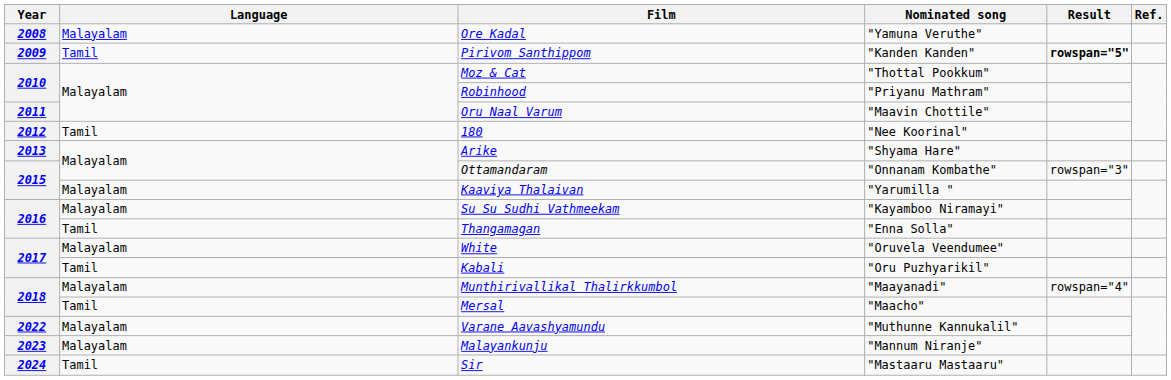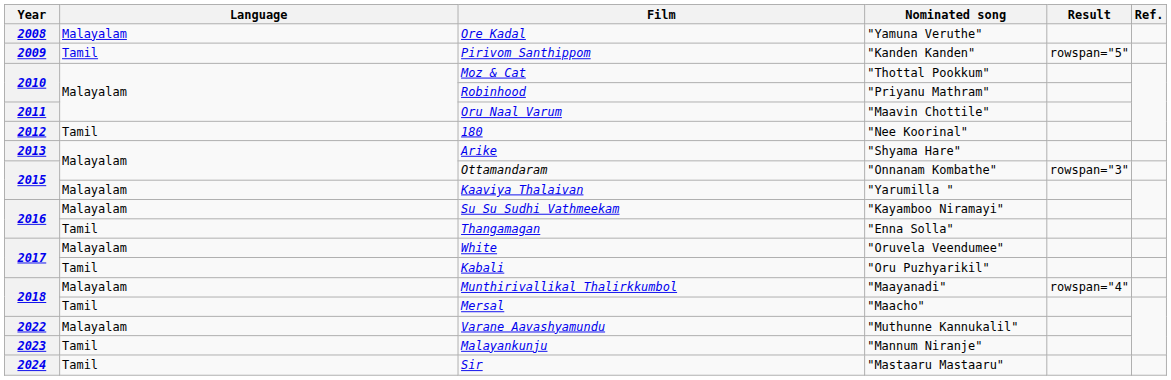(1089, 53) bold -> (1089, 53) normal
(94, 346) Malayalam -> (80, 346) Tamil
